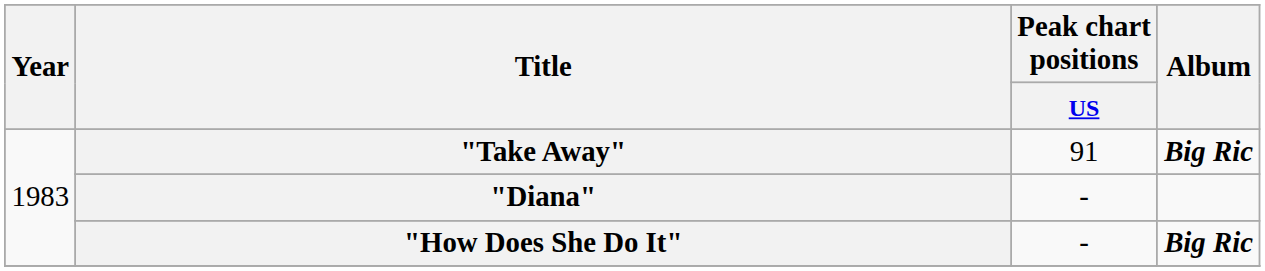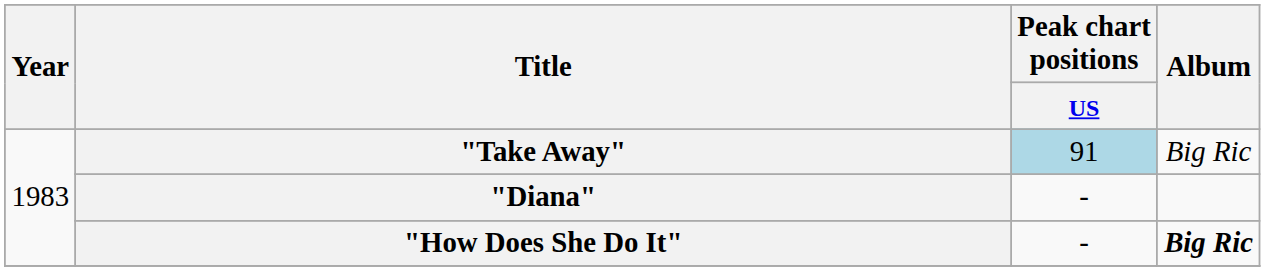(1084, 151) no background -> (1084, 151) lightblue background
(1209, 151) bold -> (1209, 151) normal
